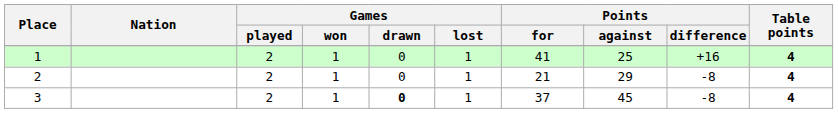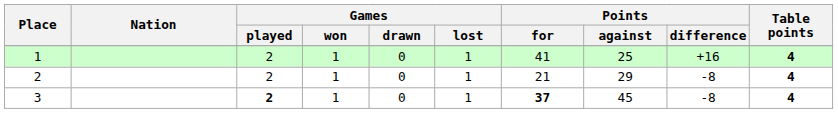(269, 98) normal -> (269, 98) bold
(402, 98) bold -> (402, 98) normal
(542, 98) normal -> (542, 98) bold
